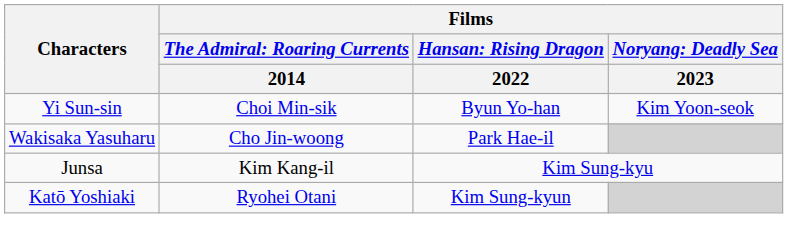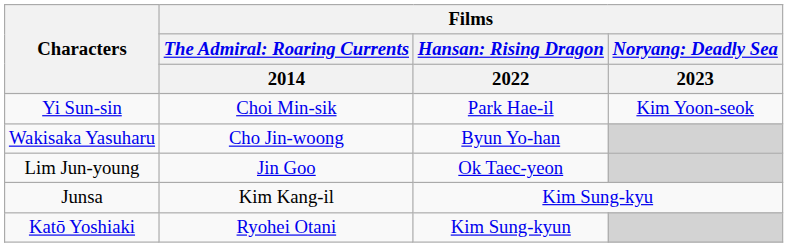(511, 108) Byun Yo-han -> (511, 108) Park Hae-il
(511, 138) Park Hae-il -> (511, 138) Byun Yo-han
+ row: (82, 167)
